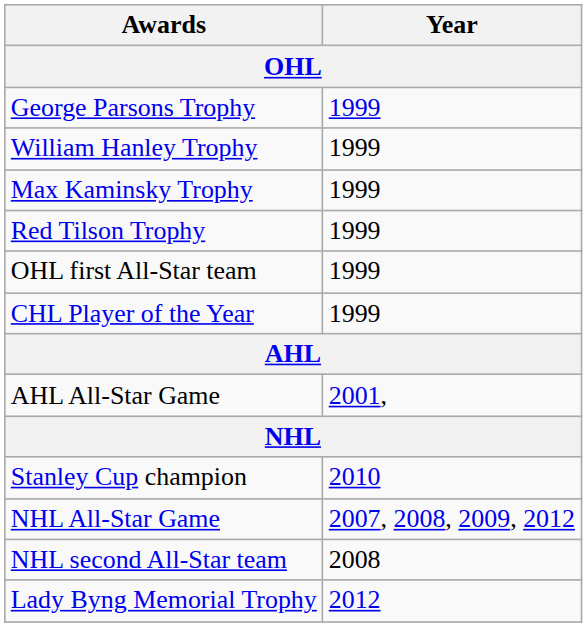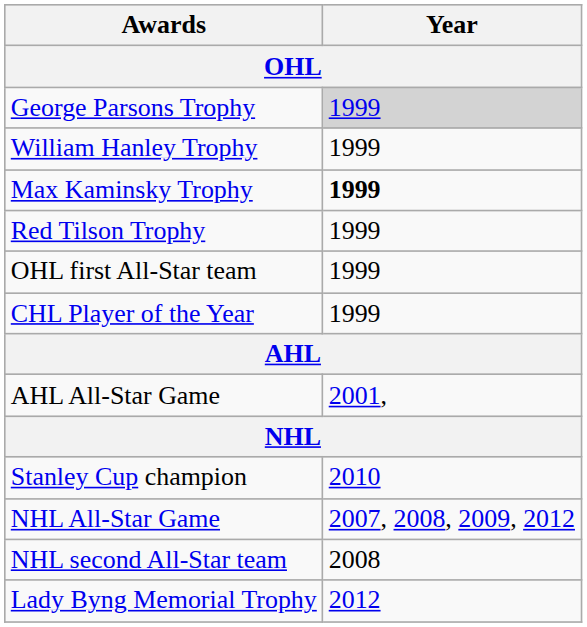(355, 107) no background -> (355, 107) lightgrey background
(355, 189) normal -> (355, 189) bold
